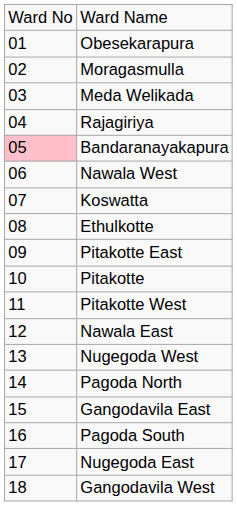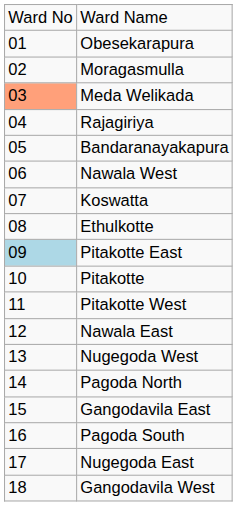(17, 95) no background -> (17, 95) lightsalmon background
(17, 148) pink background -> (17, 148) no background
(17, 252) no background -> (17, 252) lightblue background
